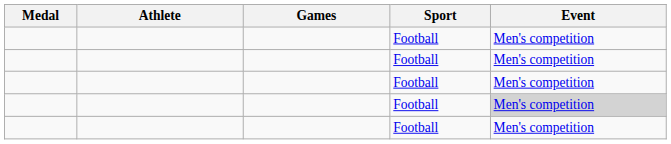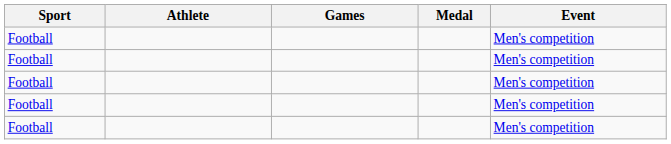columns swapped: (41, 16) <-> (440, 16)
(544, 105) lightgrey background -> (544, 105) no background
